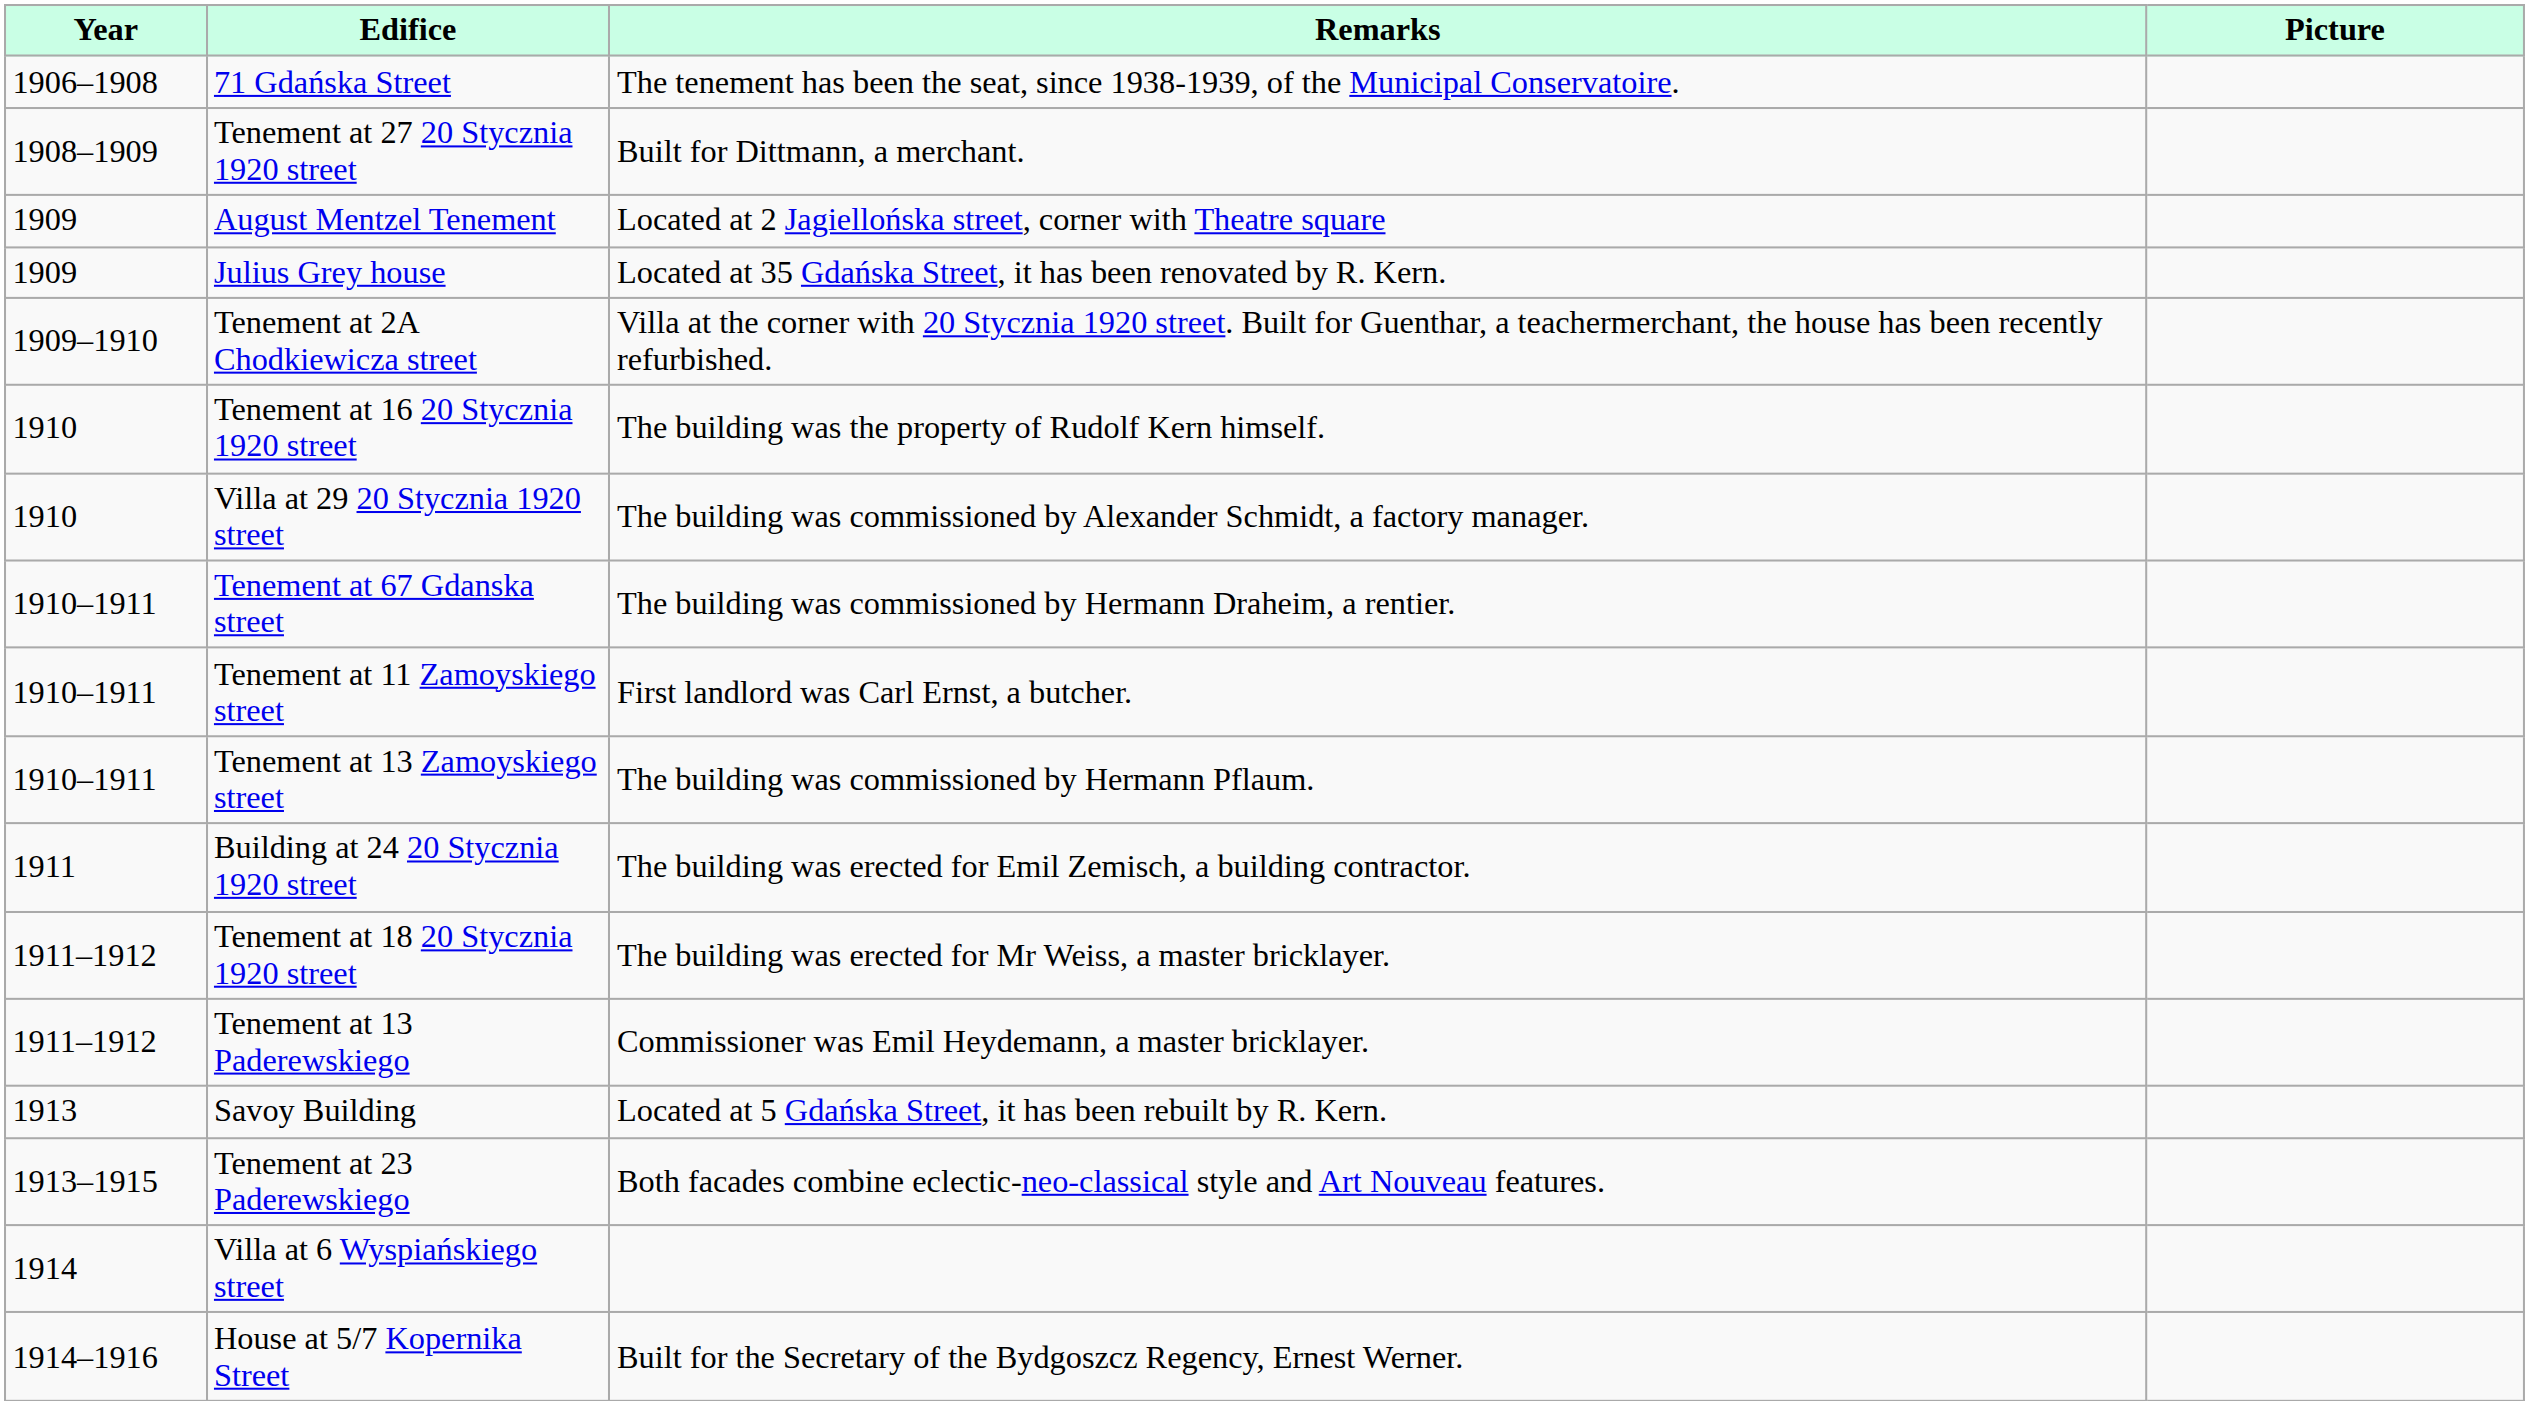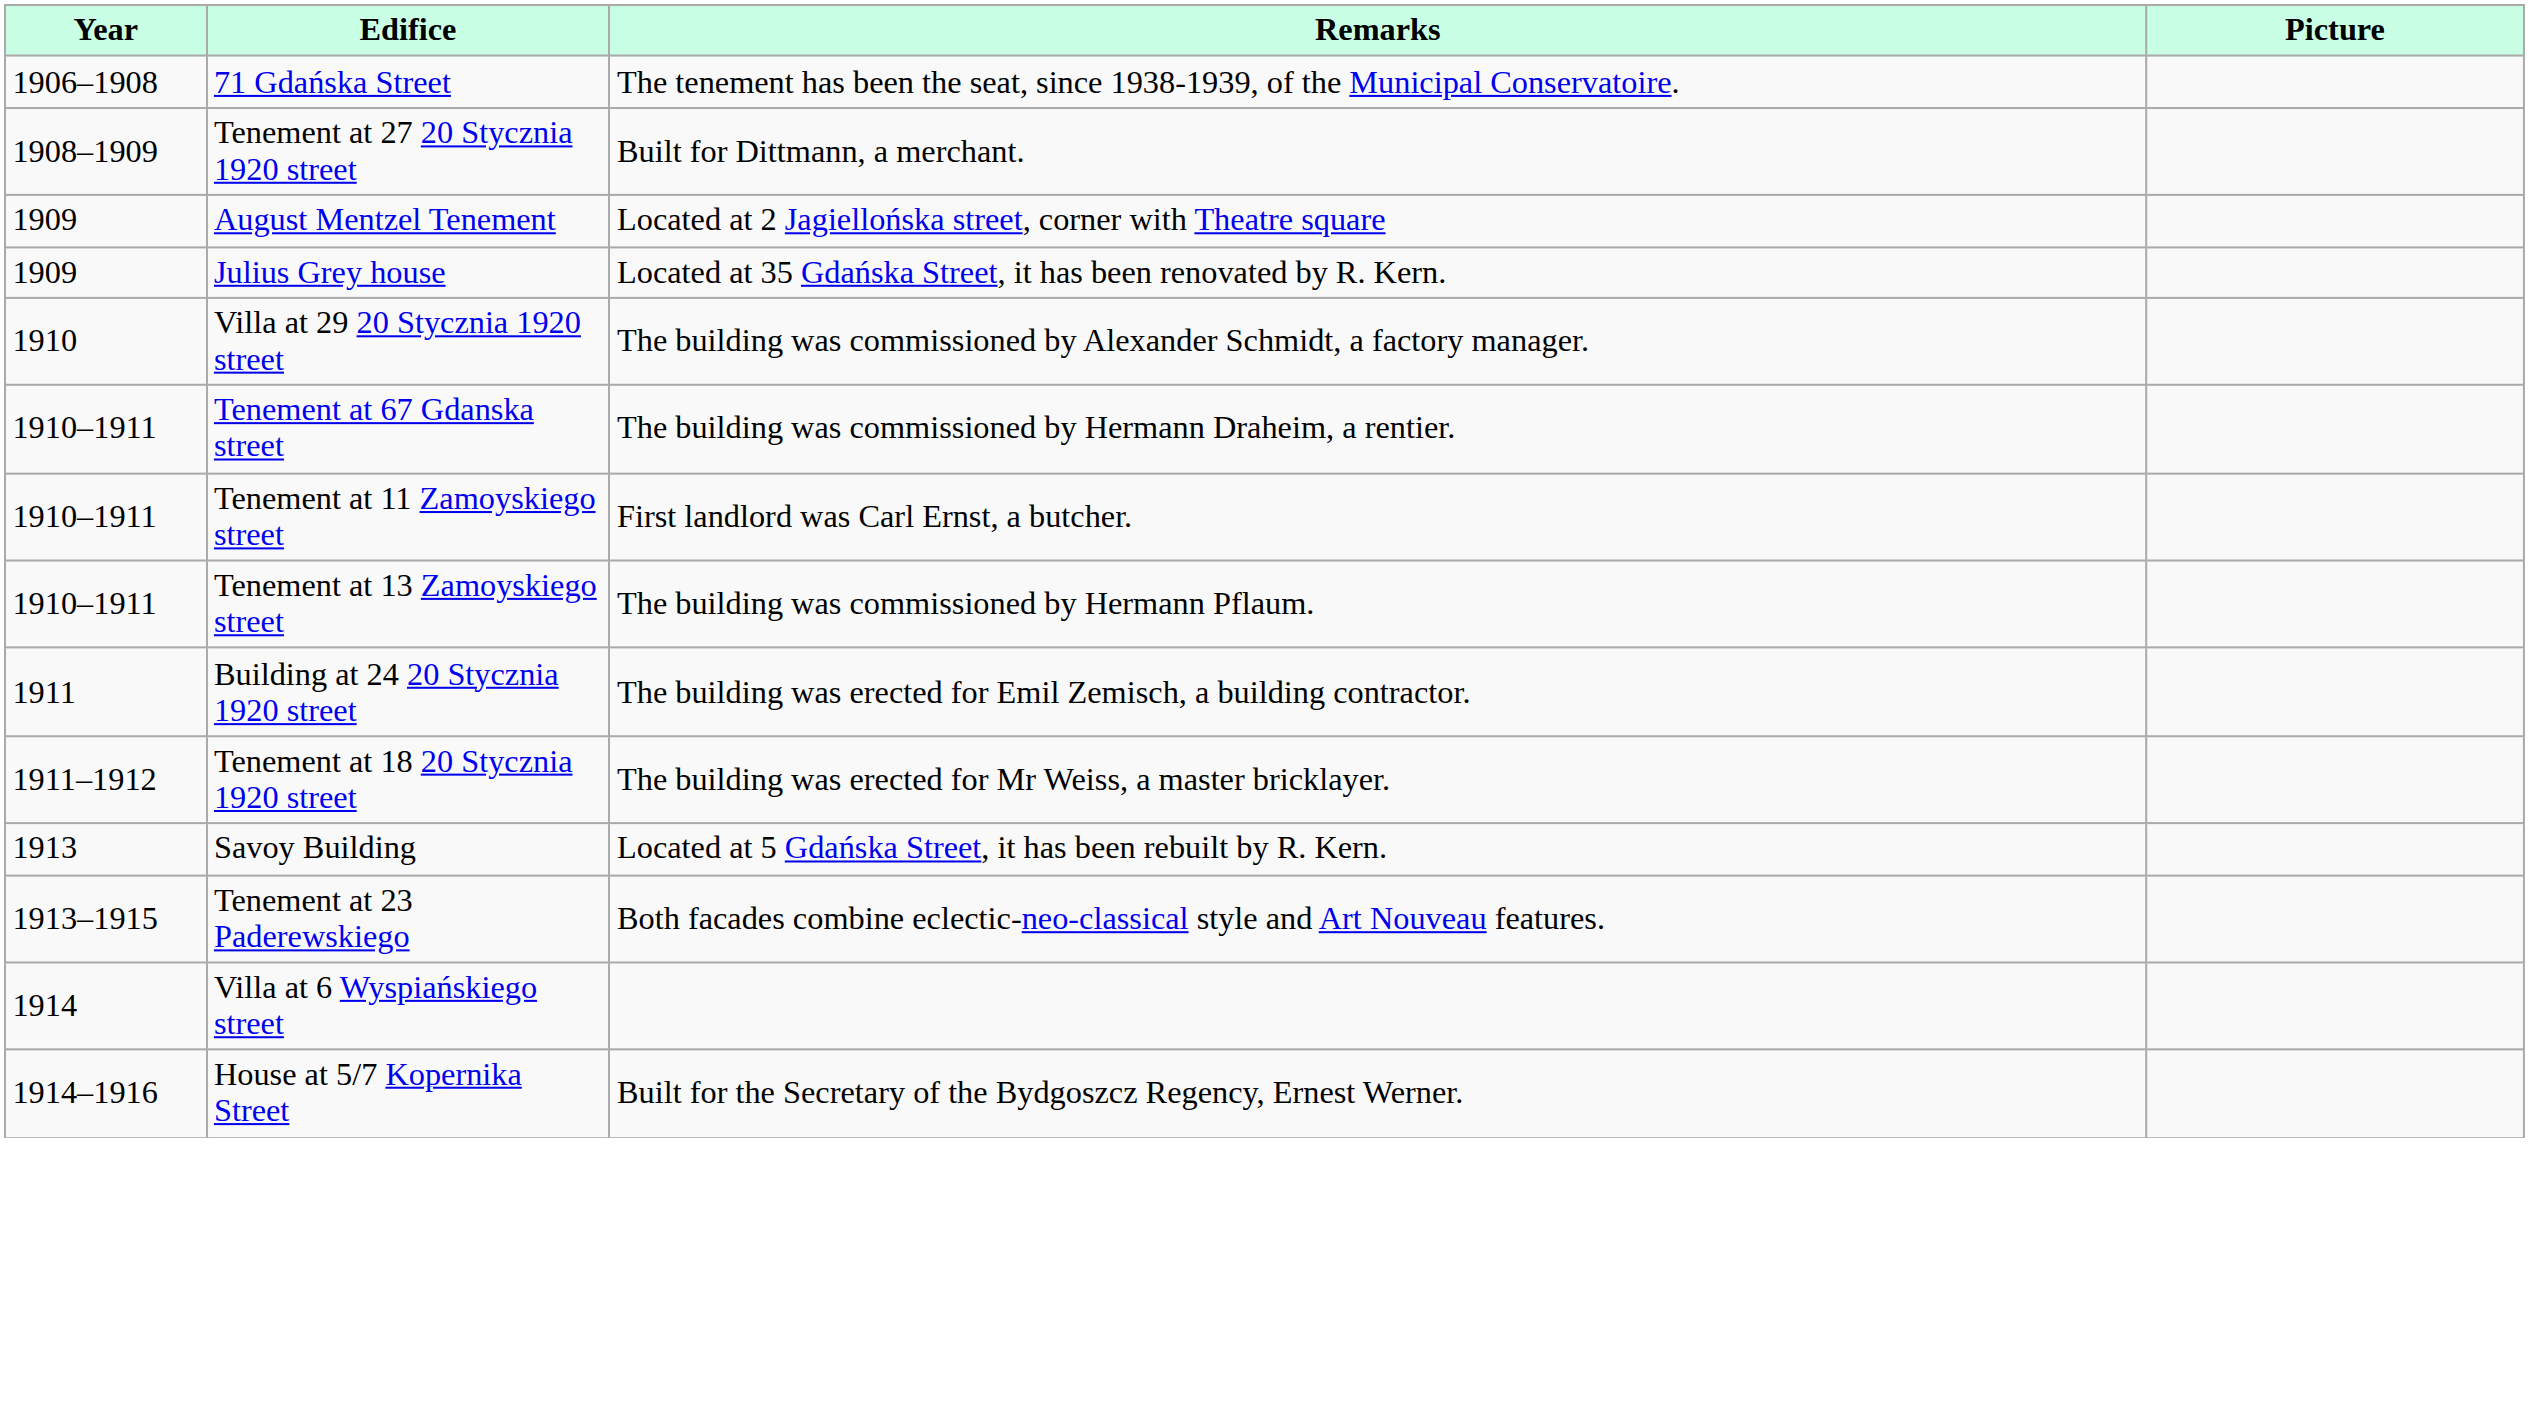- row: (345, 340)
- row: (393, 428)
- row: (313, 1041)
